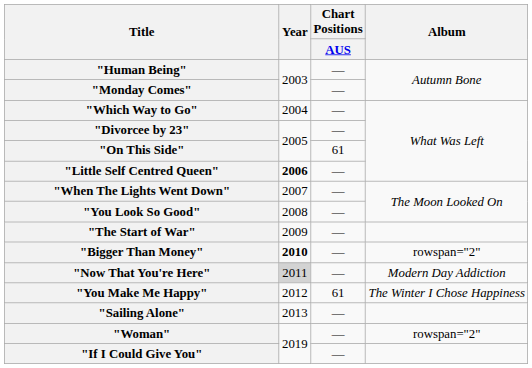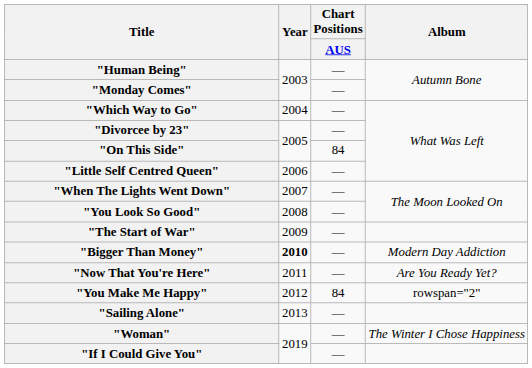(338, 150) 61 -> (338, 150) 84
(295, 171) bold -> (295, 171) normal
(447, 252) rowspan="2" -> (447, 252) Modern Day Addiction
(295, 272) lightgrey background -> (295, 272) no background
(447, 272) Modern Day Addiction -> (447, 272) Are You Ready Yet?
(338, 292) 61 -> (338, 292) 84
(447, 292) The Winter I Chose Happiness -> (447, 292) rowspan="2"
(447, 333) rowspan="2" -> (447, 333) The Winter I Chose Happiness
